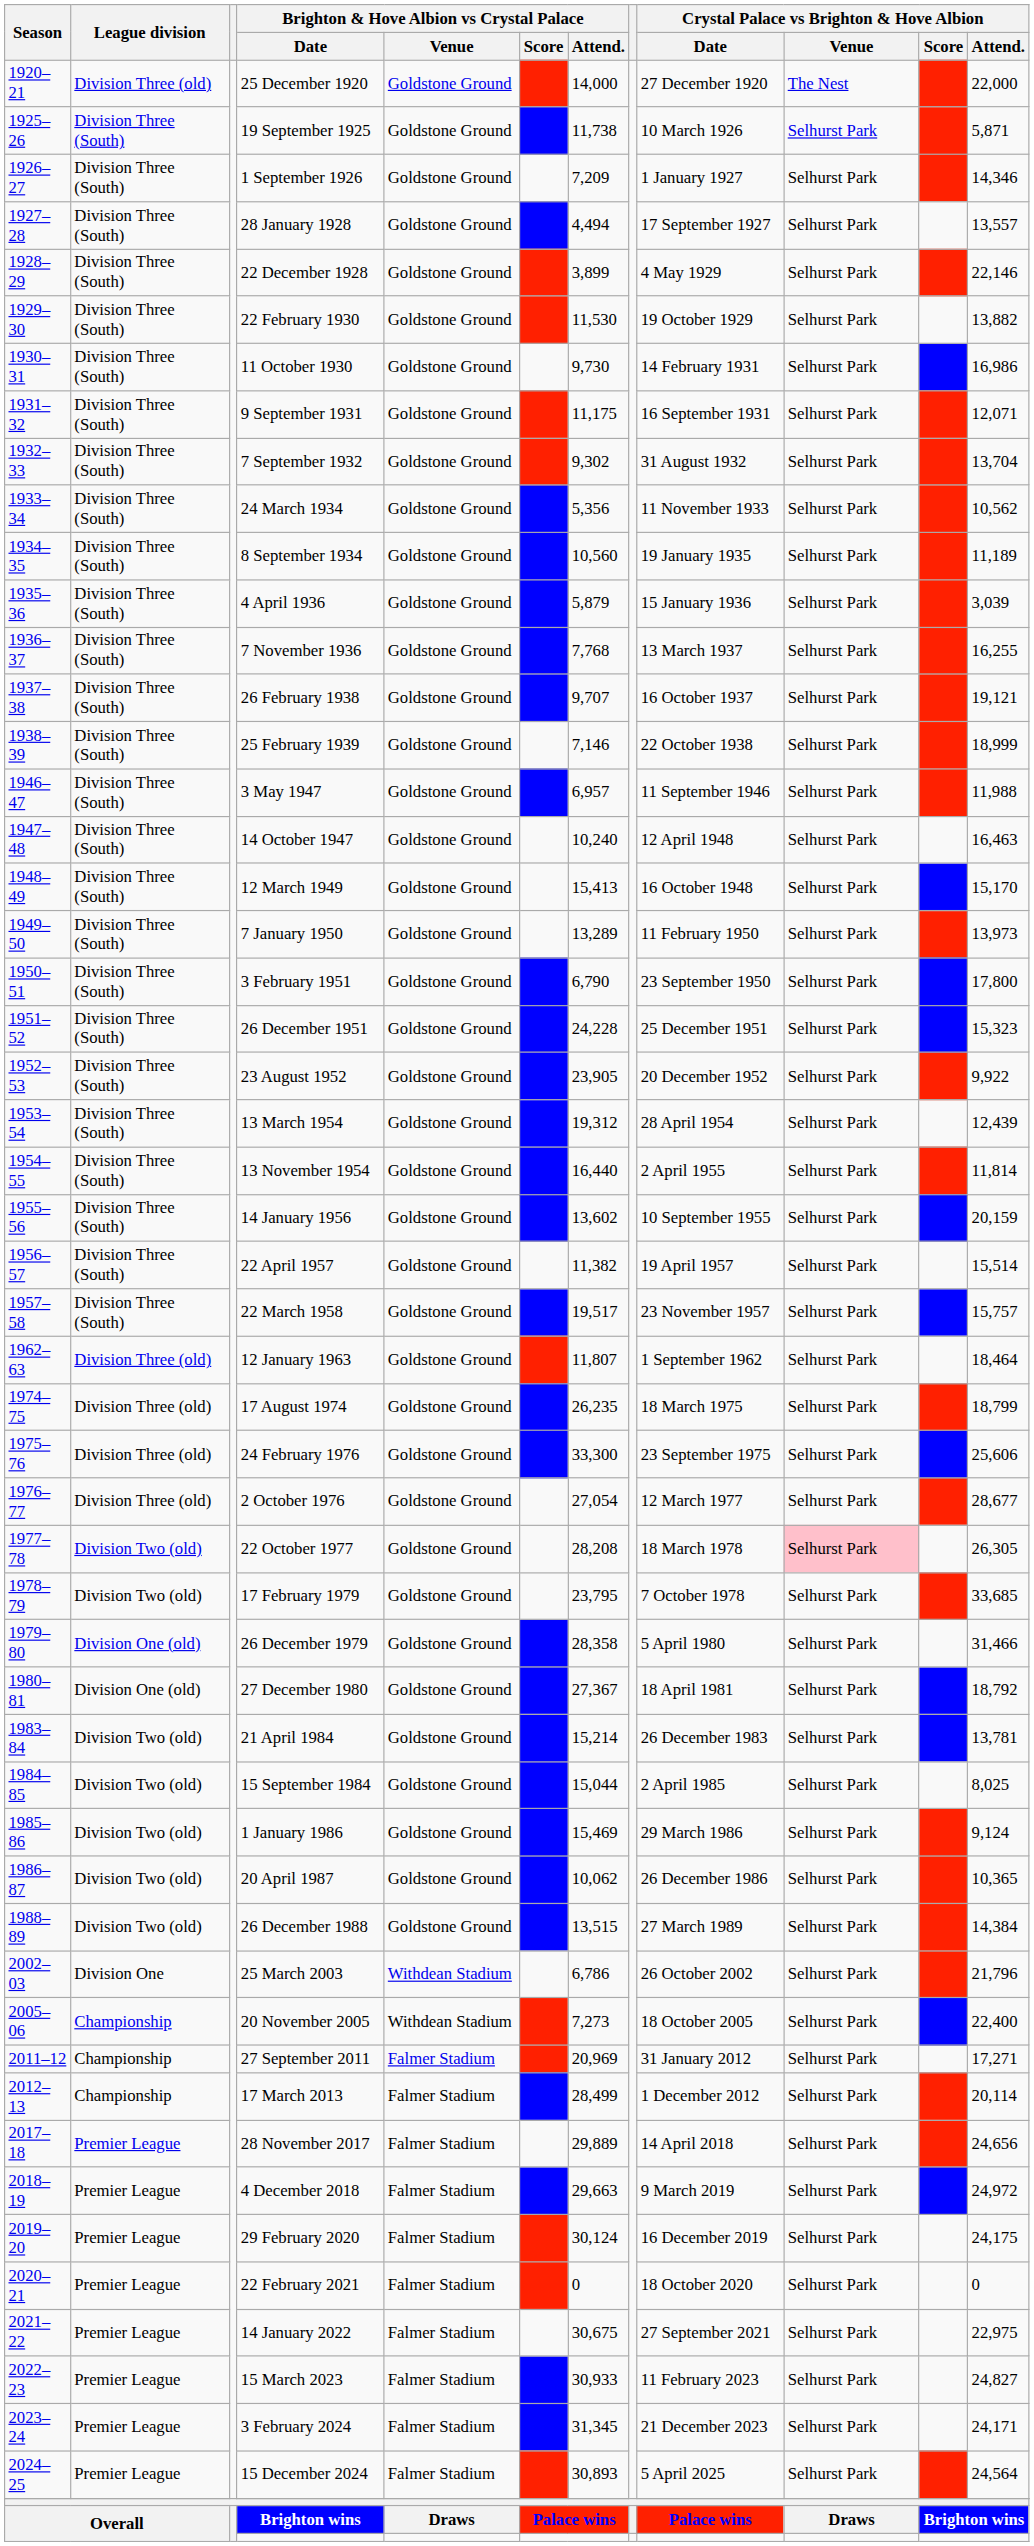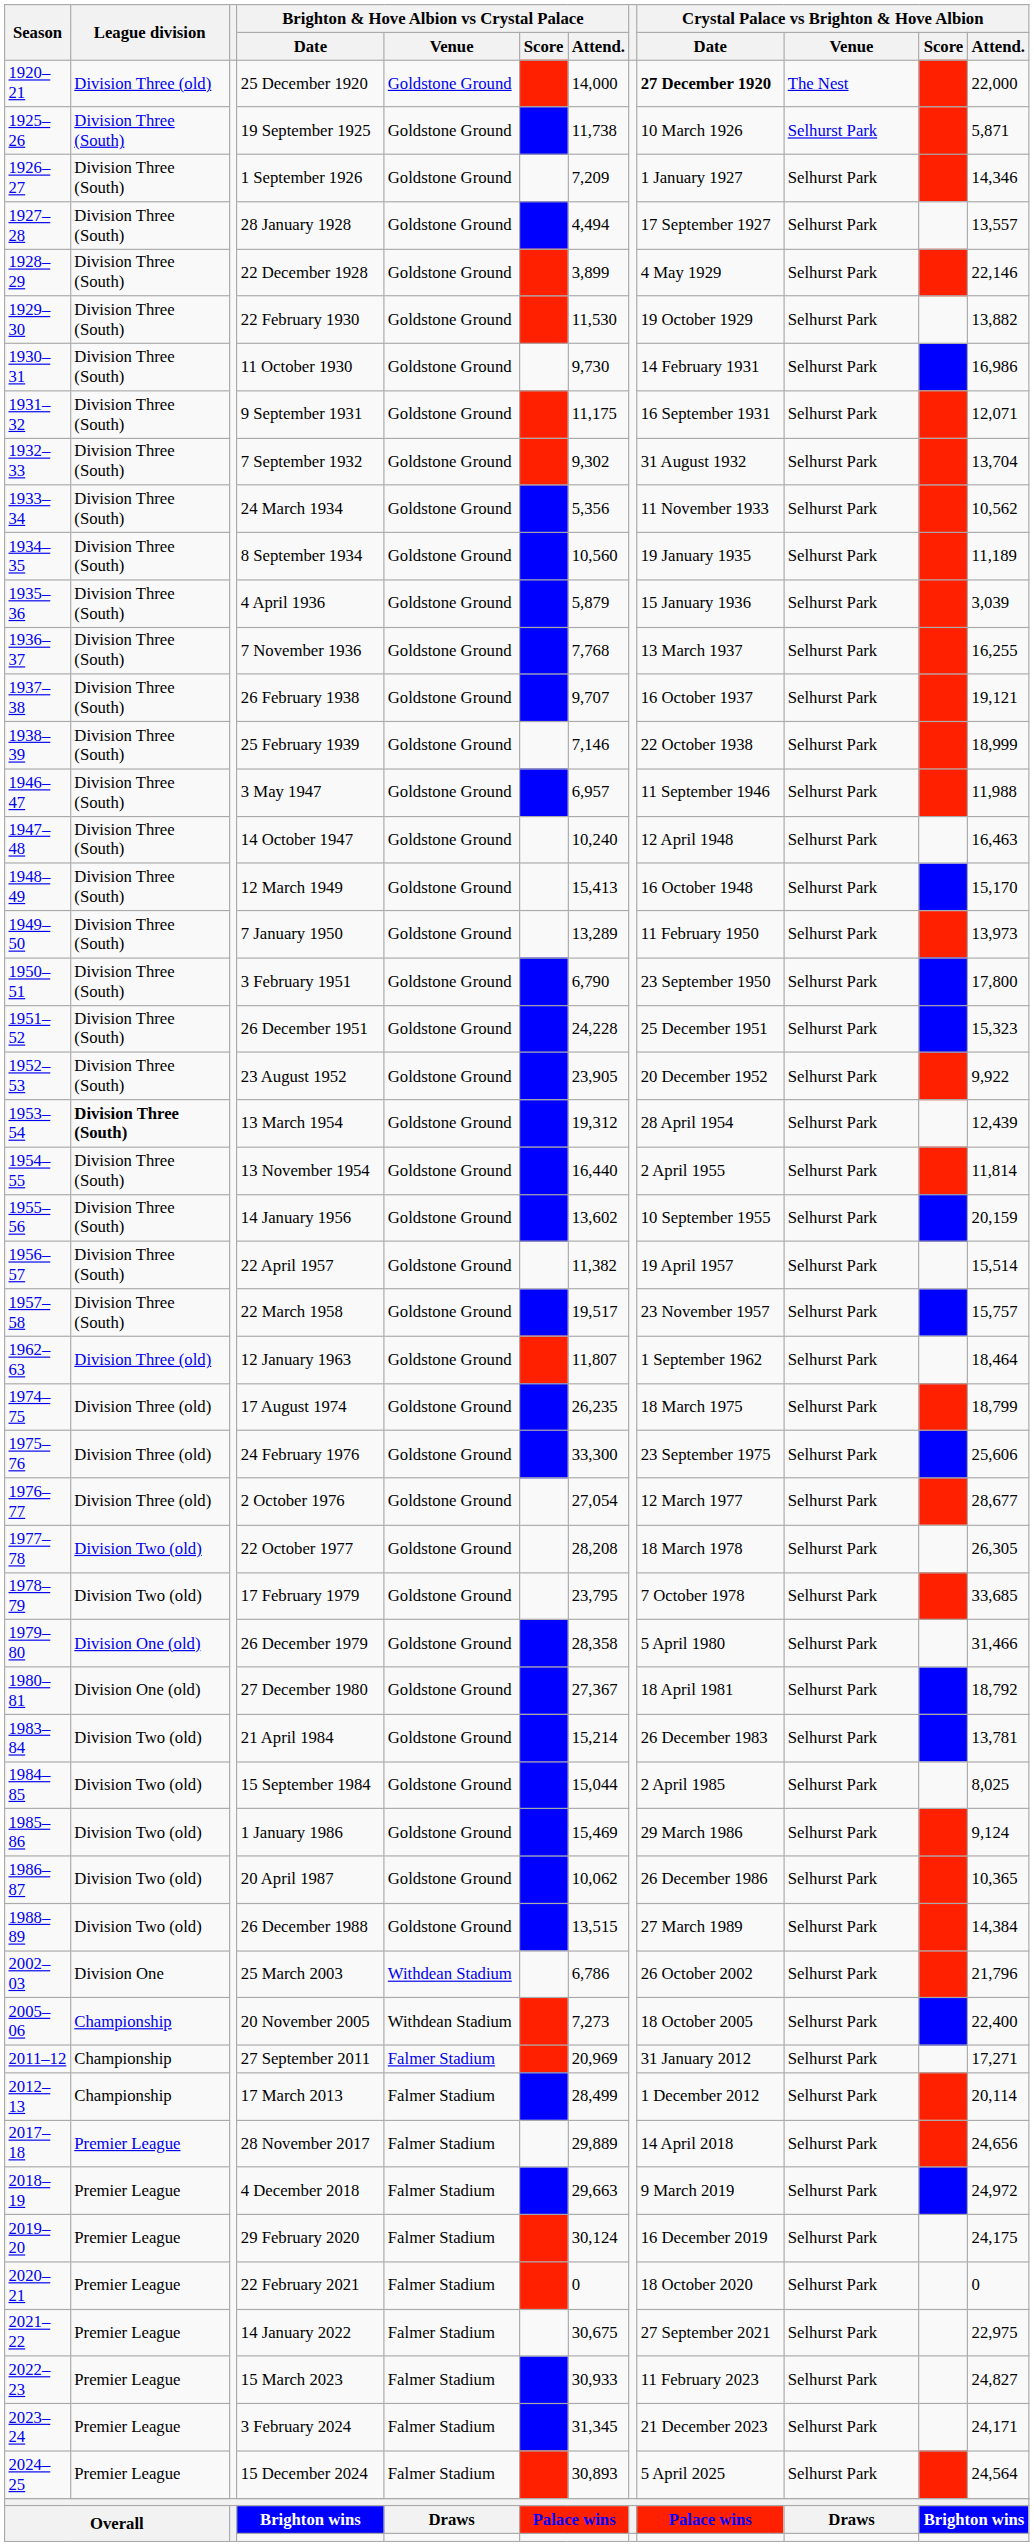(704, 83) normal -> (706, 83) bold
(124, 1123) normal -> (127, 1123) bold
(832, 1548) pink background -> (832, 1548) no background
